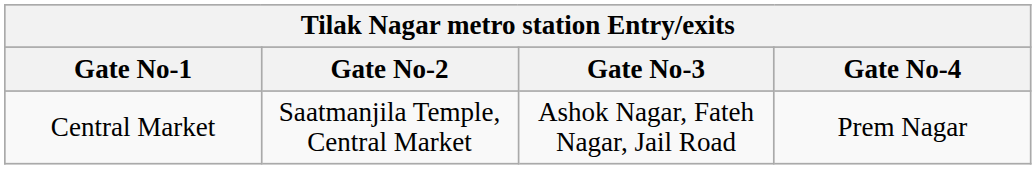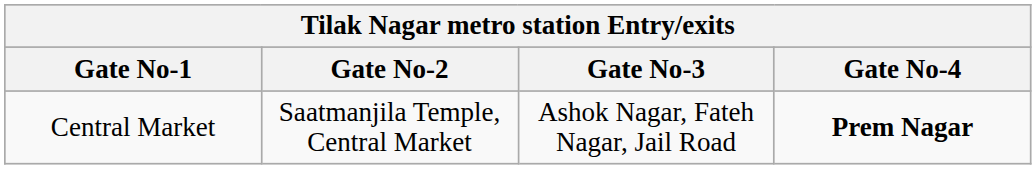(902, 126) normal -> (902, 126) bold
